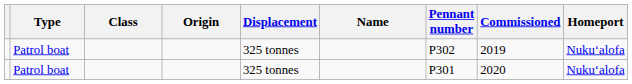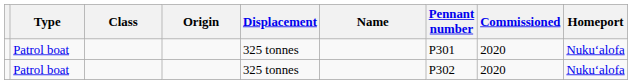(442, 49) P302 -> (442, 49) P301
(493, 49) 2019 -> (493, 49) 2020
(442, 69) P301 -> (442, 69) P302
